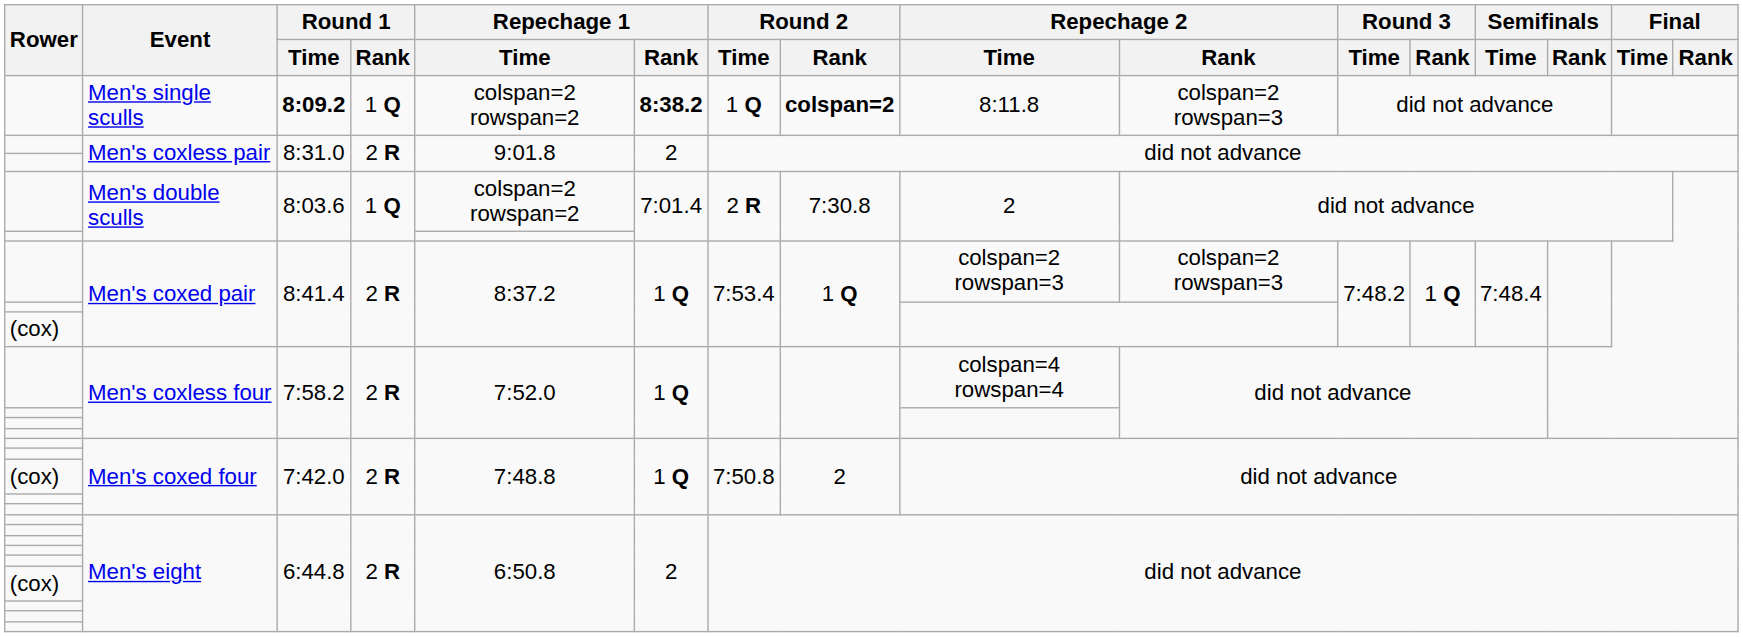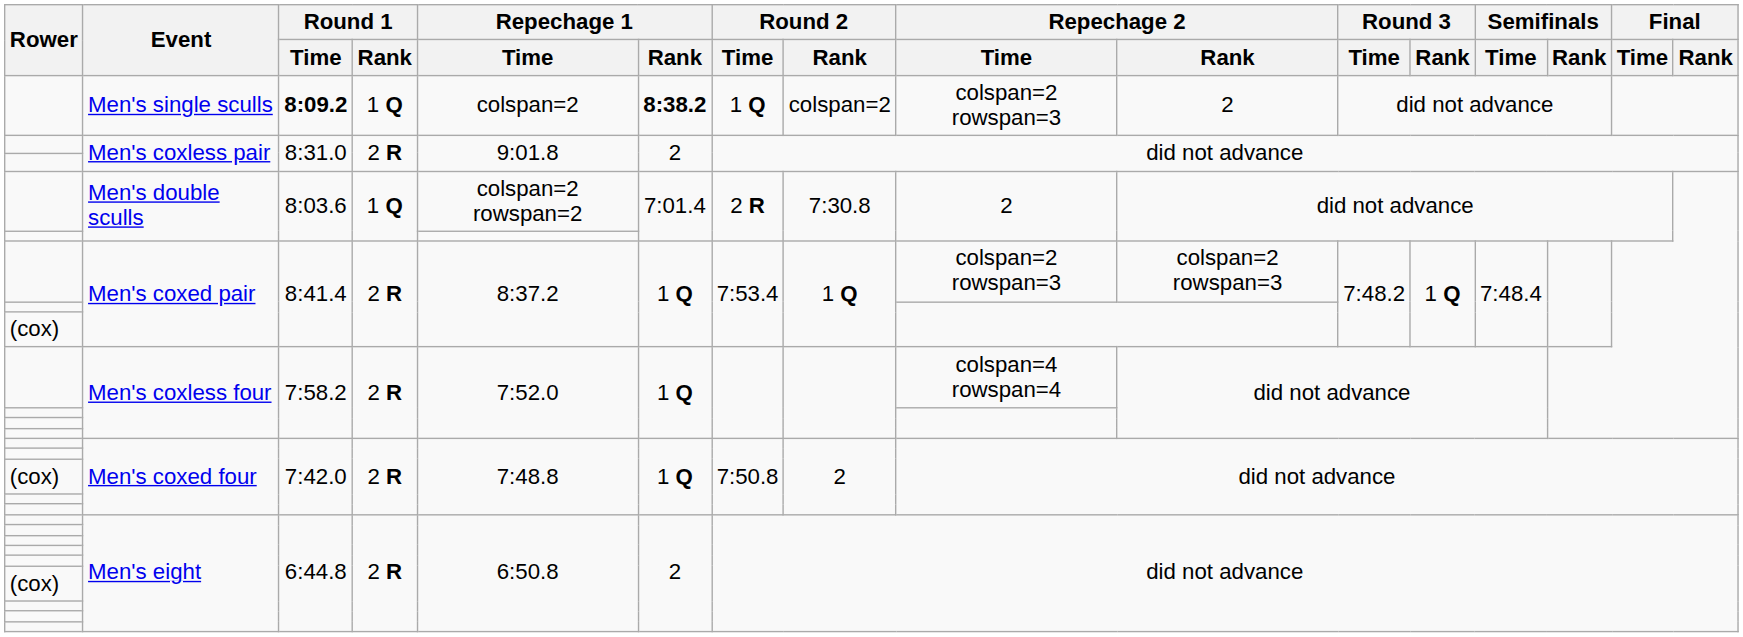(525, 105) colspan=2 rowspan=2 -> (528, 105) colspan=2
(840, 105) bold -> (840, 105) normal
(1009, 105) 8:11.8 -> (1006, 105) colspan=2 rowspan=3
(1228, 105) colspan=2 rowspan=3 -> (1228, 105) 2
